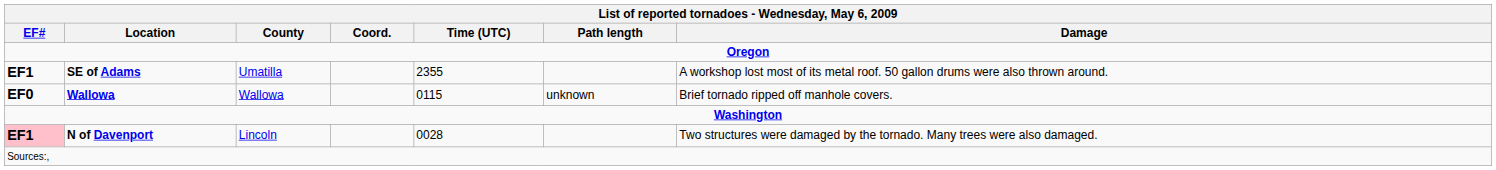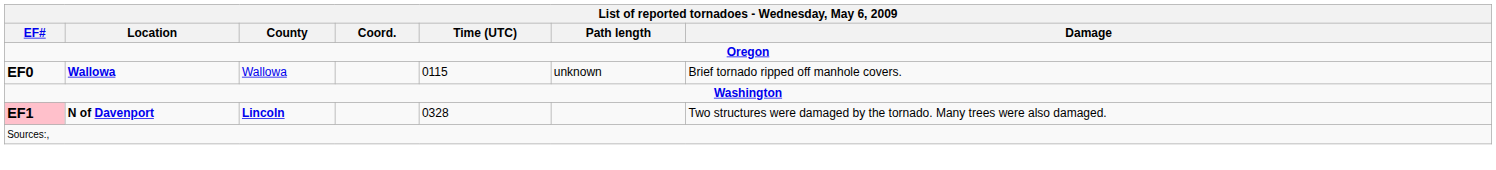- row: (104, 72)
(258, 135) normal -> (263, 113) bold
(430, 135) 0028 -> (435, 113) 0328
